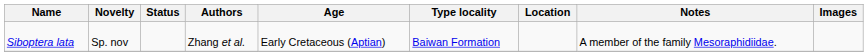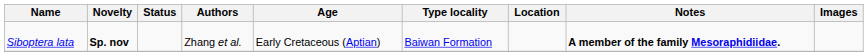(110, 42) normal -> (109, 42) bold
(678, 42) normal -> (674, 42) bold
